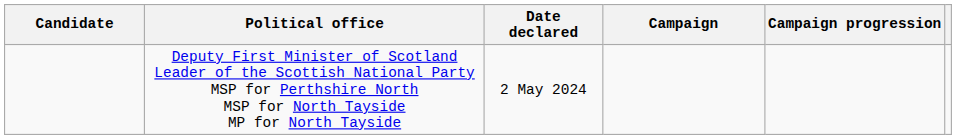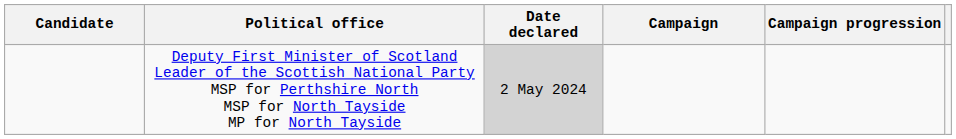(543, 90) no background -> (543, 90) lightgrey background
